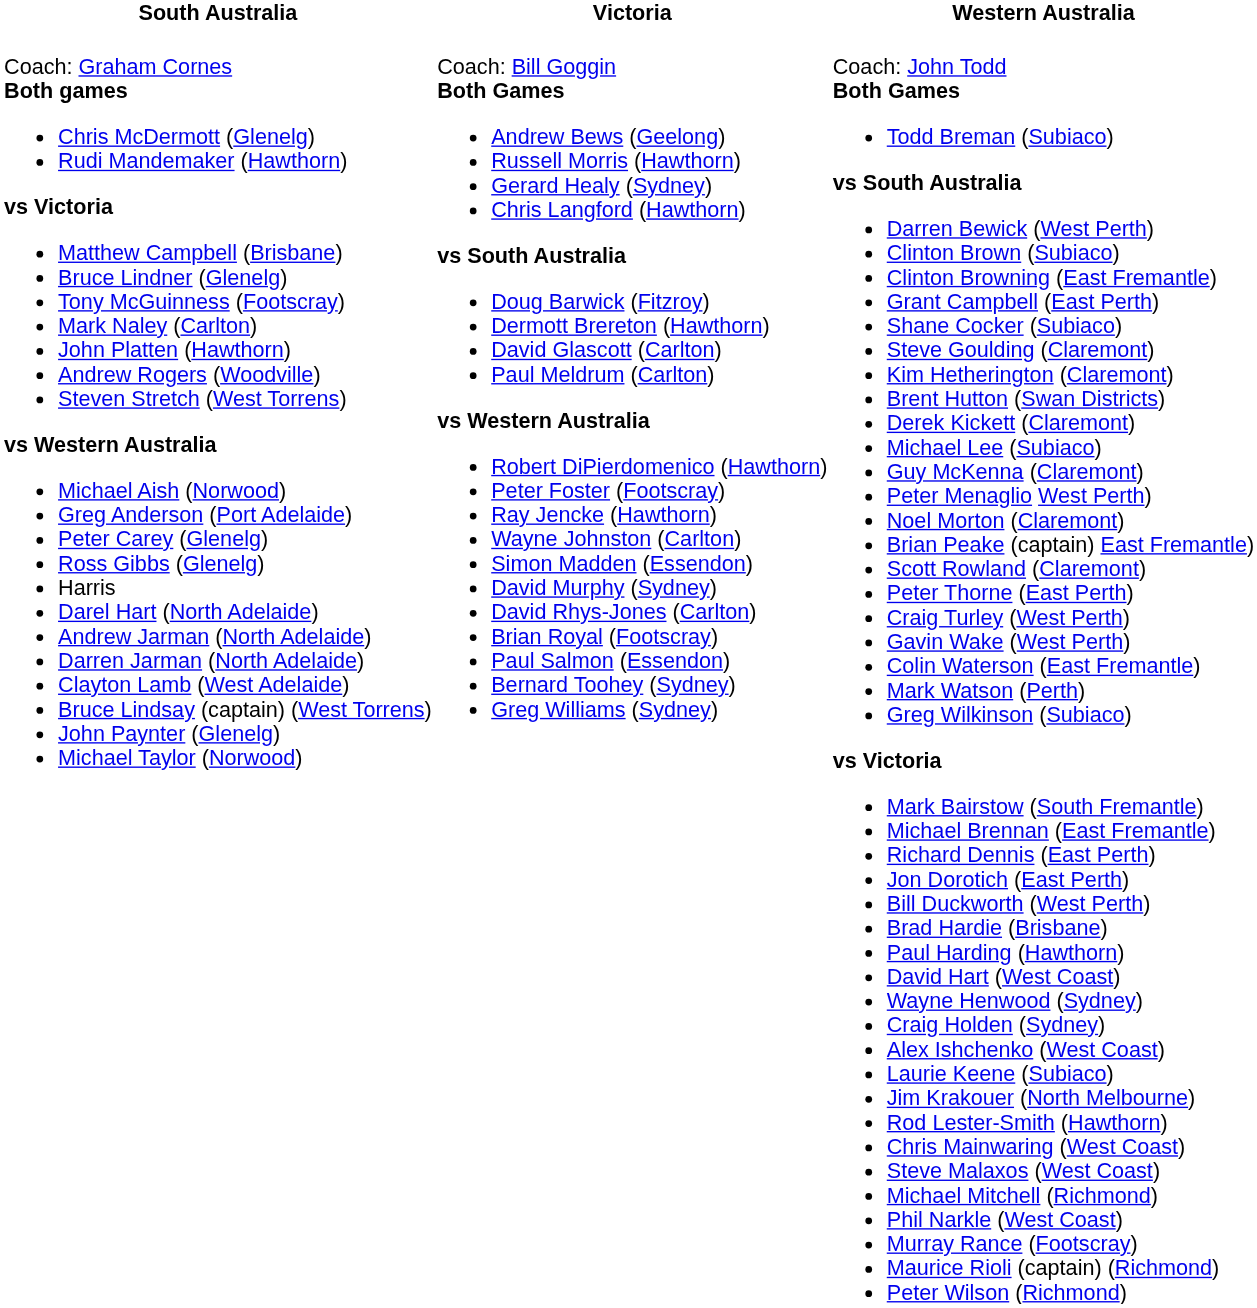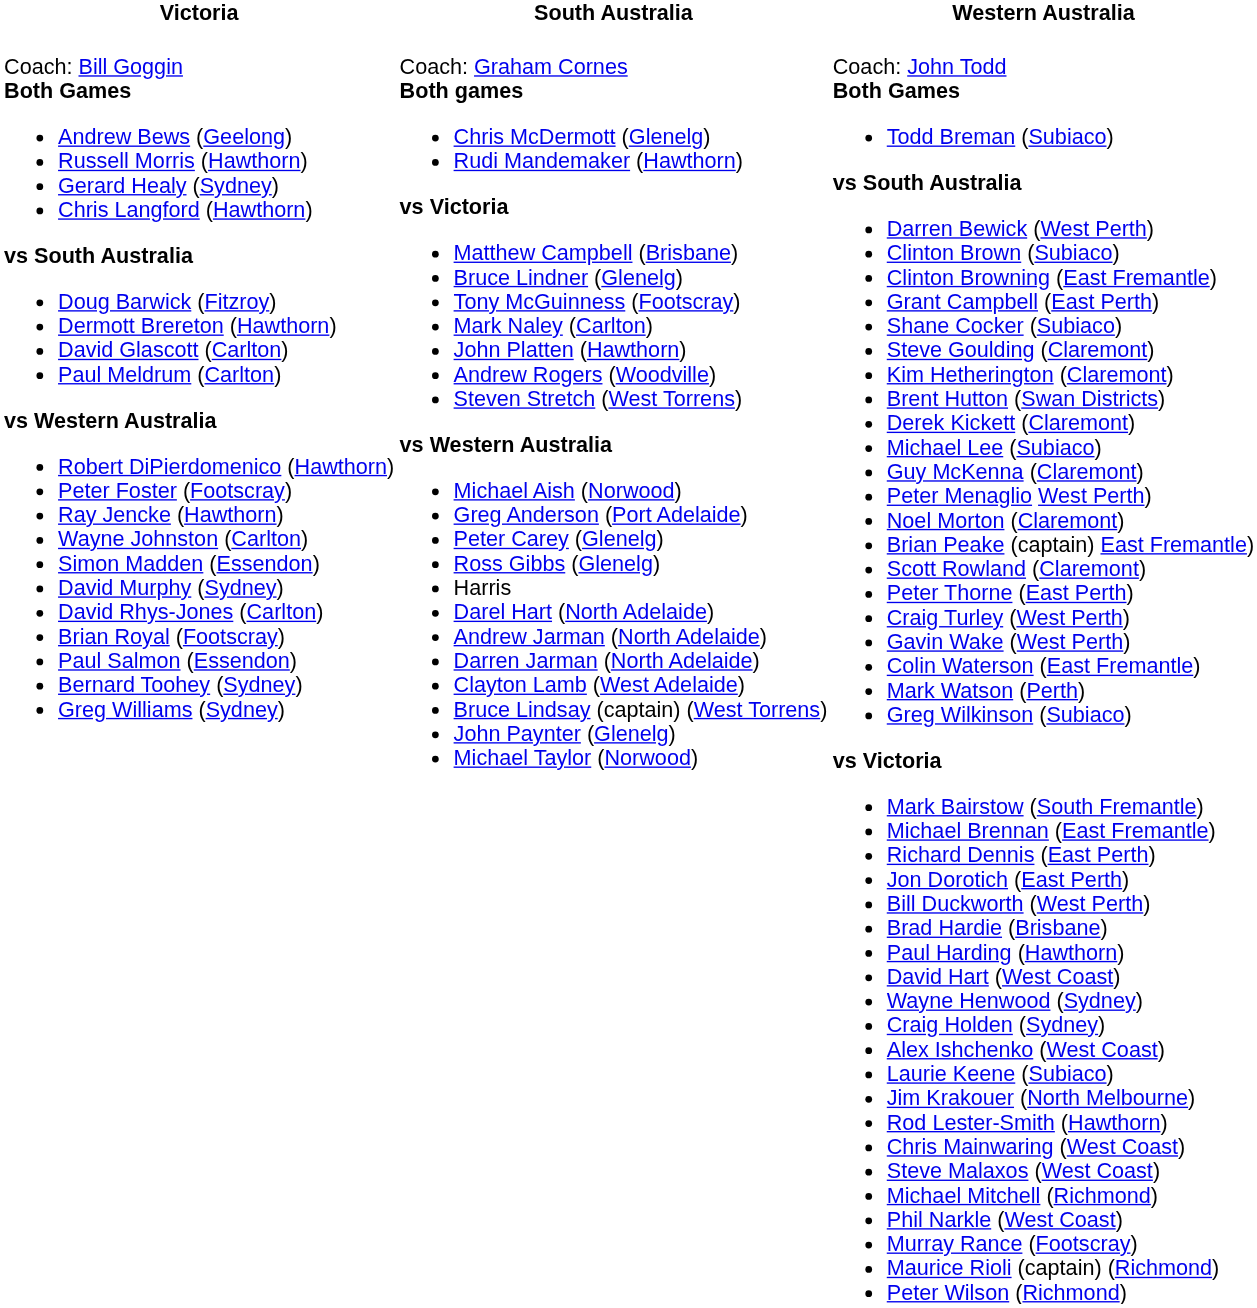columns swapped: (218, 13) <-> (632, 13)
